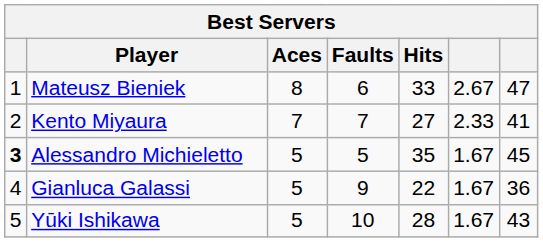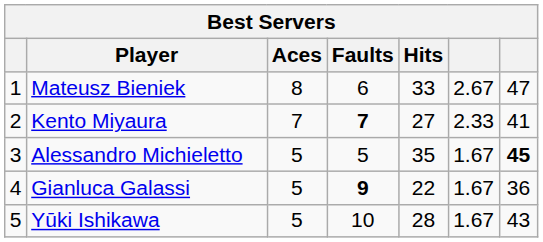(363, 121) normal -> (363, 121) bold
(16, 155) bold -> (16, 155) normal
(518, 155) normal -> (518, 155) bold
(363, 188) normal -> (363, 188) bold
